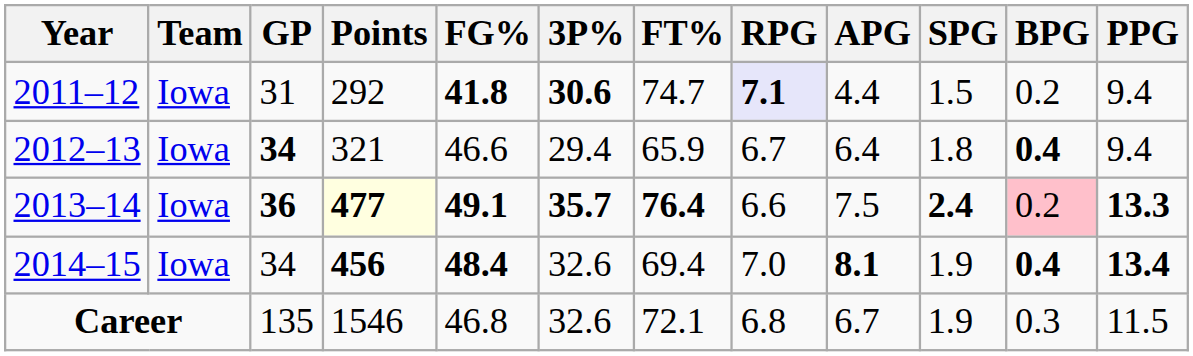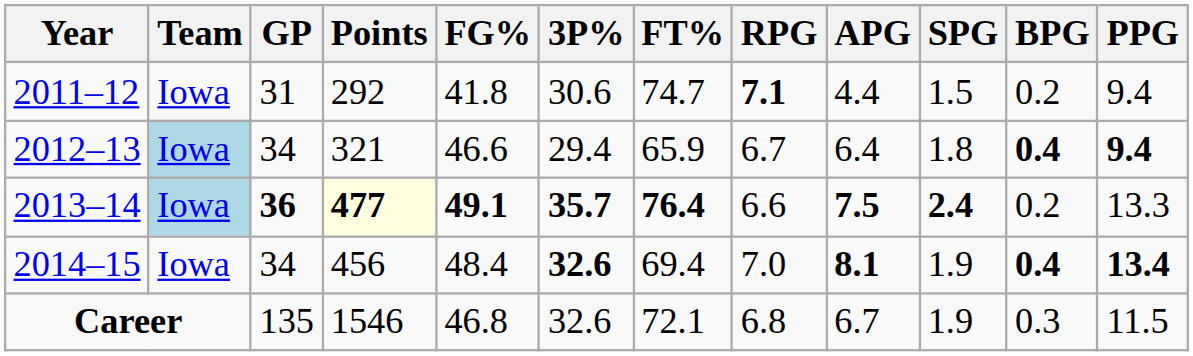(476, 90) bold -> (476, 90) normal
(580, 90) bold -> (580, 90) normal
(763, 90) lavender background -> (763, 90) no background
(194, 148) no background -> (194, 148) lightblue background
(278, 148) bold -> (278, 148) normal
(1129, 148) normal -> (1129, 148) bold
(194, 206) no background -> (194, 206) lightblue background
(857, 206) normal -> (857, 206) bold
(1038, 206) pink background -> (1038, 206) no background
(1138, 206) bold -> (1138, 206) normal
(358, 263) bold -> (358, 263) normal
(476, 263) bold -> (476, 263) normal
(580, 263) normal -> (580, 263) bold
